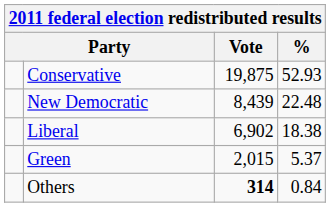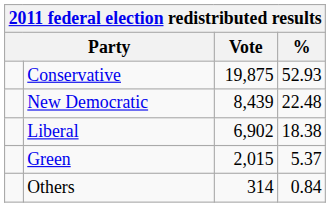(260, 187) bold -> (260, 187) normal
